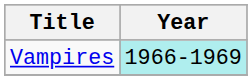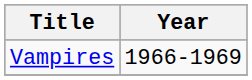(183, 58) paleturquoise background -> (183, 58) no background
